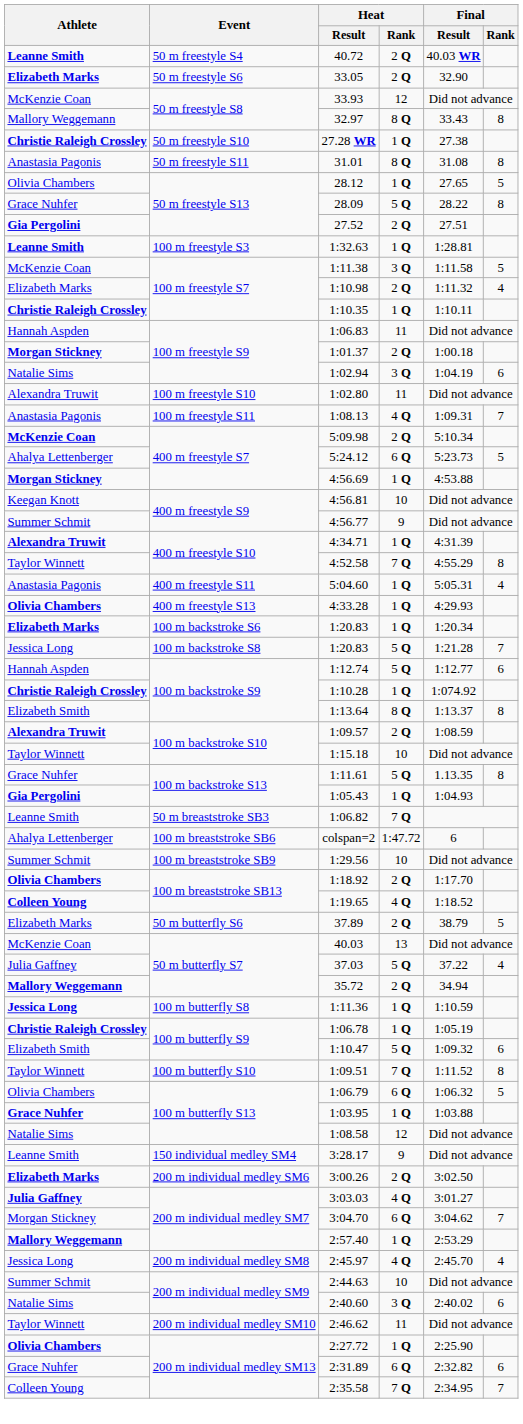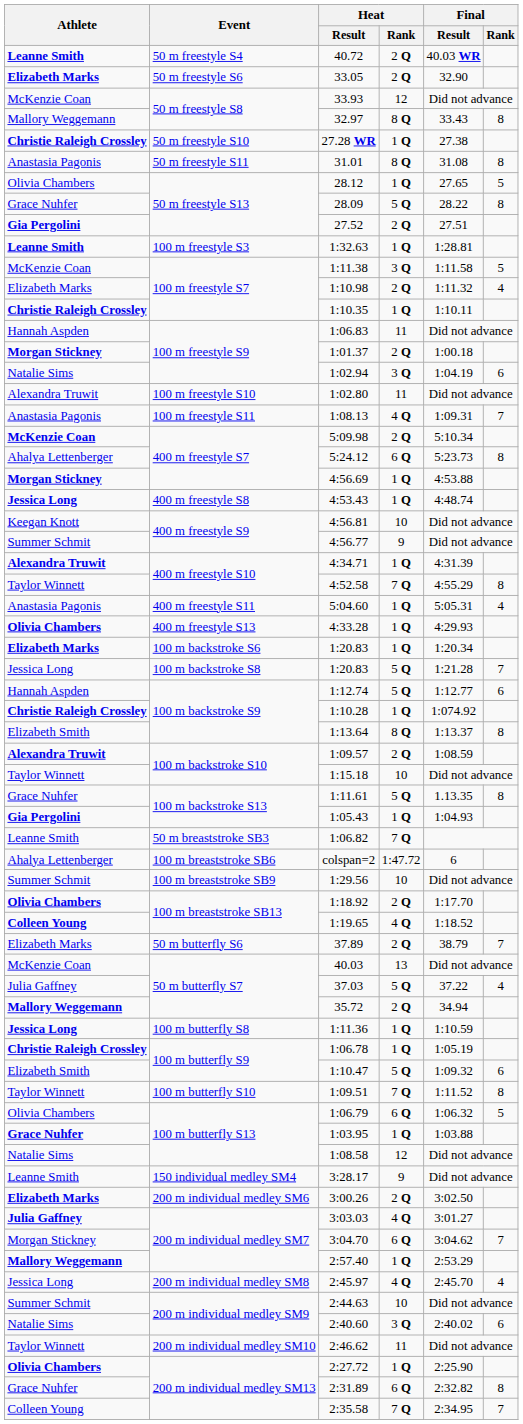(501, 458) 5 -> (501, 458) 8
+ row: (201, 500)
(501, 923) 5 -> (501, 944) 7
(501, 1367) 6 -> (501, 1388) 8
